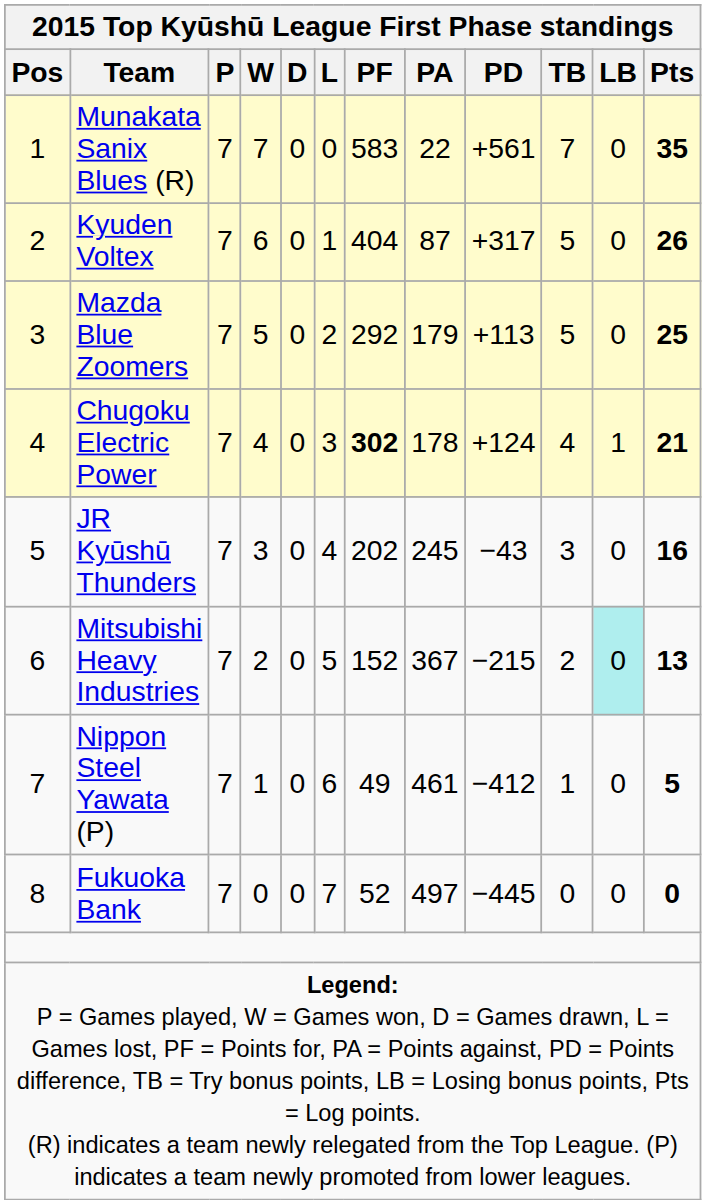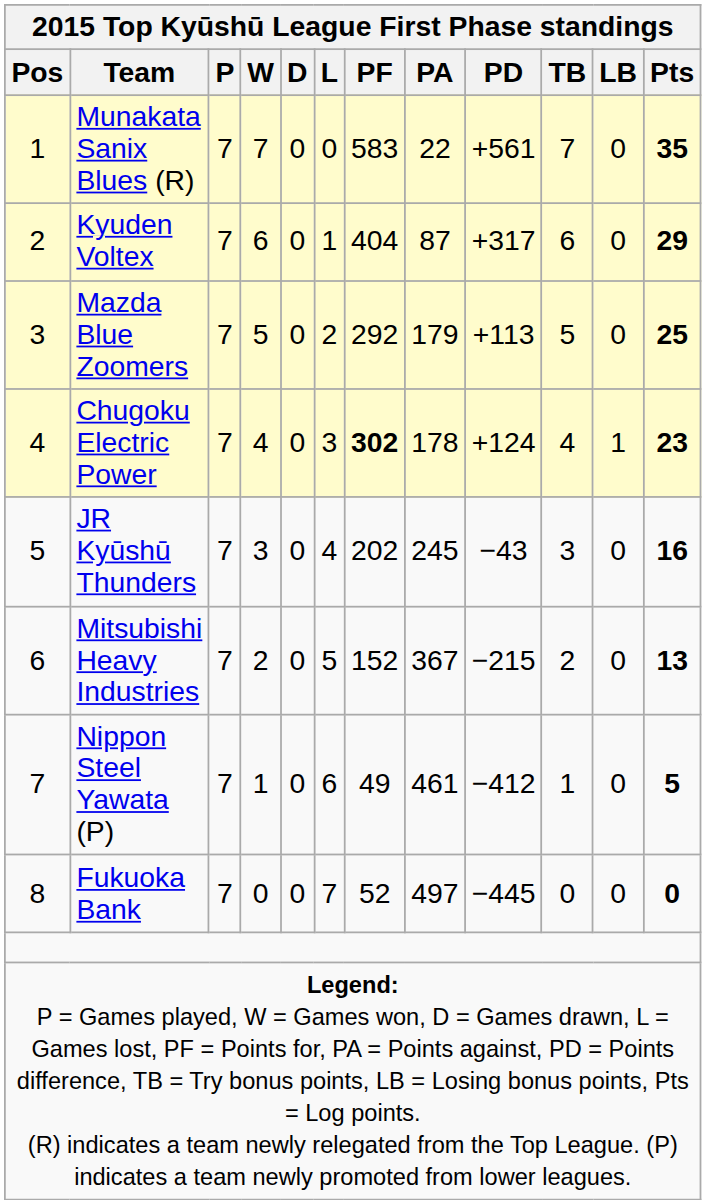(567, 241) 5 -> (567, 241) 6
(672, 241) 26 -> (672, 241) 29
(672, 442) 21 -> (672, 442) 23
(618, 659) paleturquoise background -> (618, 659) no background
